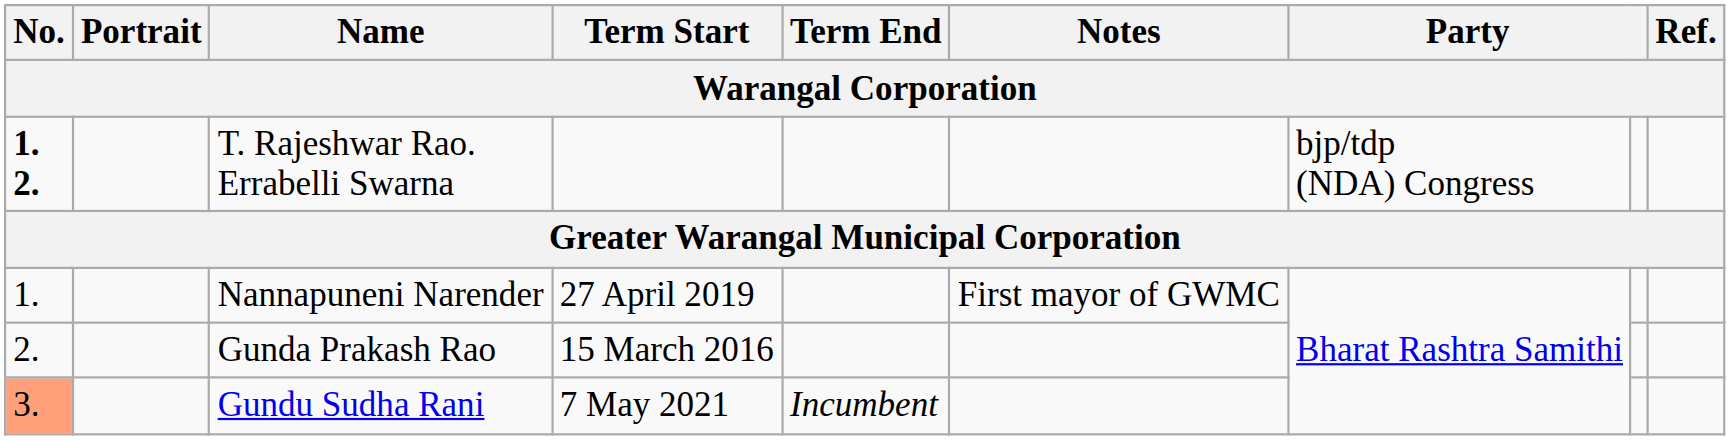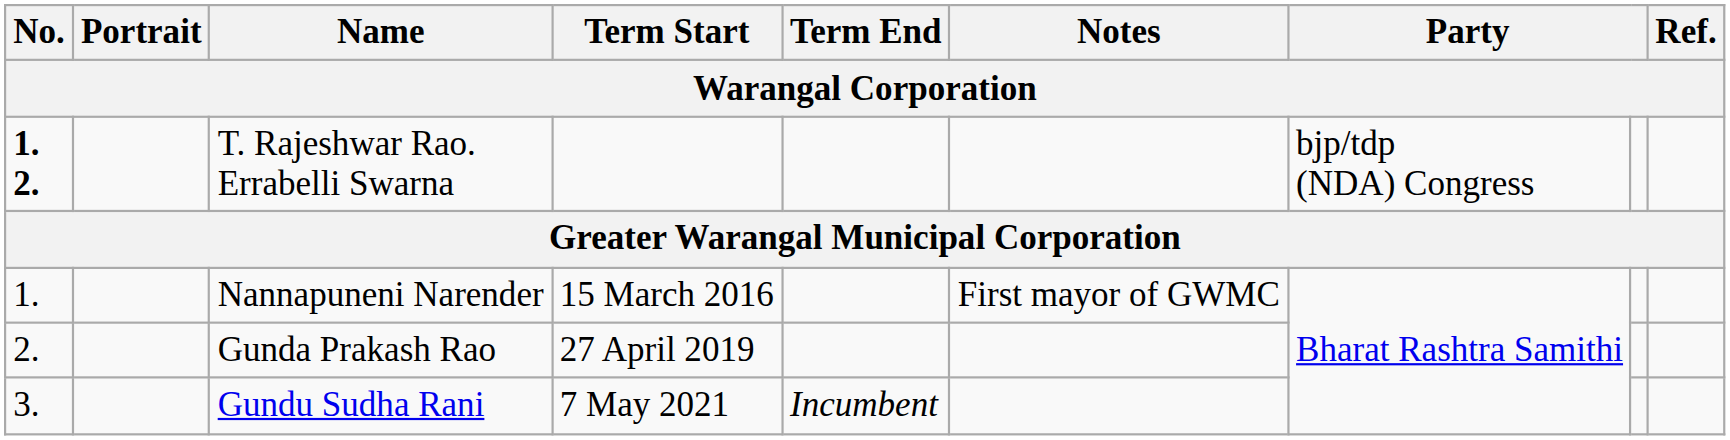(657, 293) 27 April 2019 -> (667, 293) 15 March 2016
(667, 349) 15 March 2016 -> (657, 349) 27 April 2019
(26, 405) lightsalmon background -> (26, 405) no background
